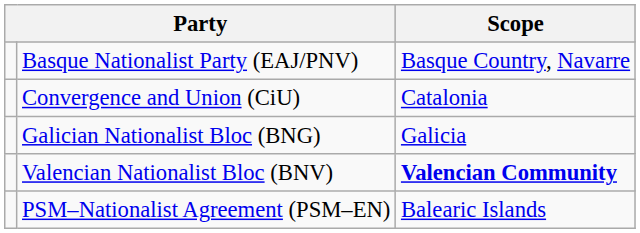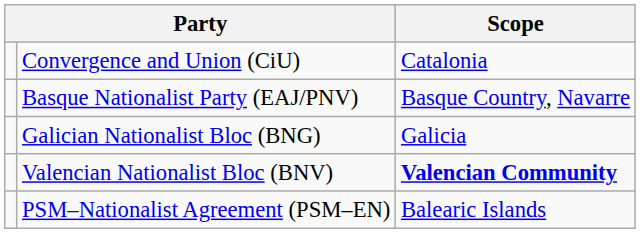rows swapped: (161, 98) <-> (190, 60)
